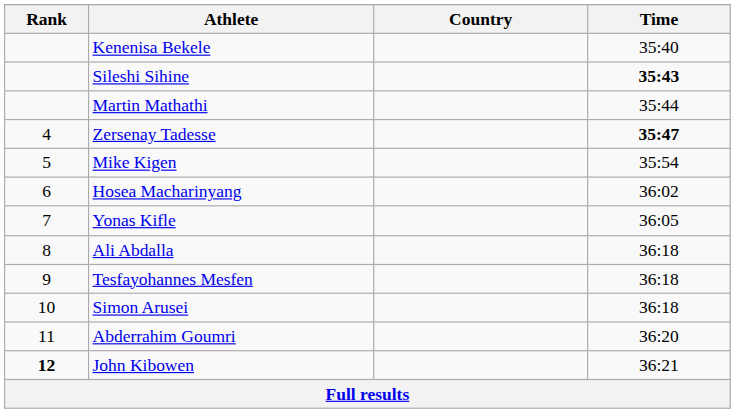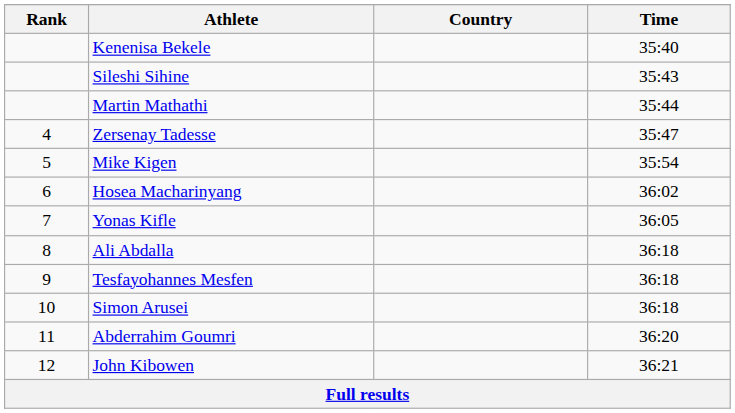(659, 76) bold -> (659, 76) normal
(659, 134) bold -> (659, 134) normal
(47, 364) bold -> (47, 364) normal
